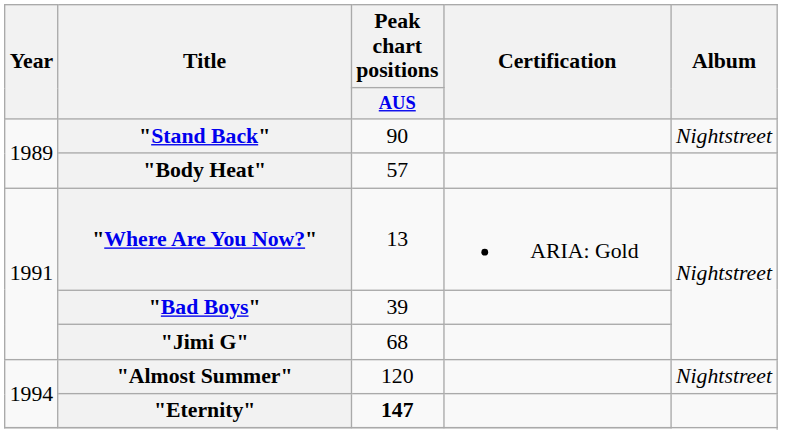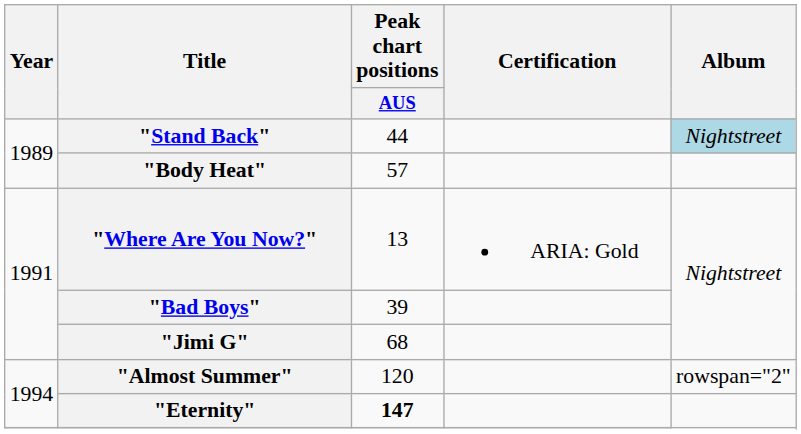(397, 135) 90 -> (397, 135) 44
(724, 135) no background -> (733, 135) lightblue background
(724, 376) Nightstreet -> (733, 376) rowspan="2"
